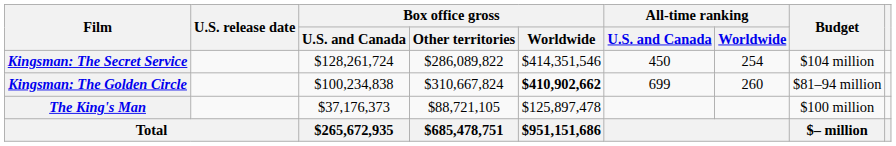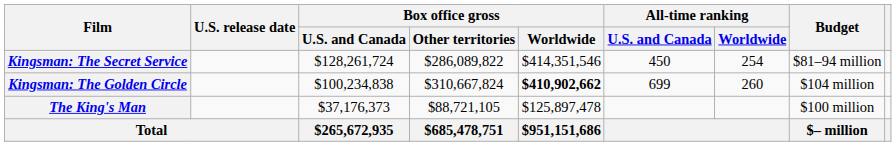(837, 61) $104 million -> (837, 61) $81–94 million
(837, 84) $81–94 million -> (837, 84) $104 million
